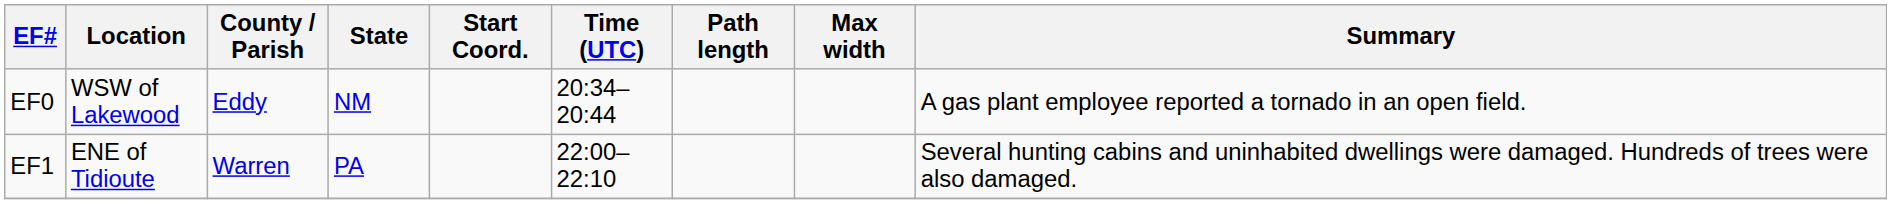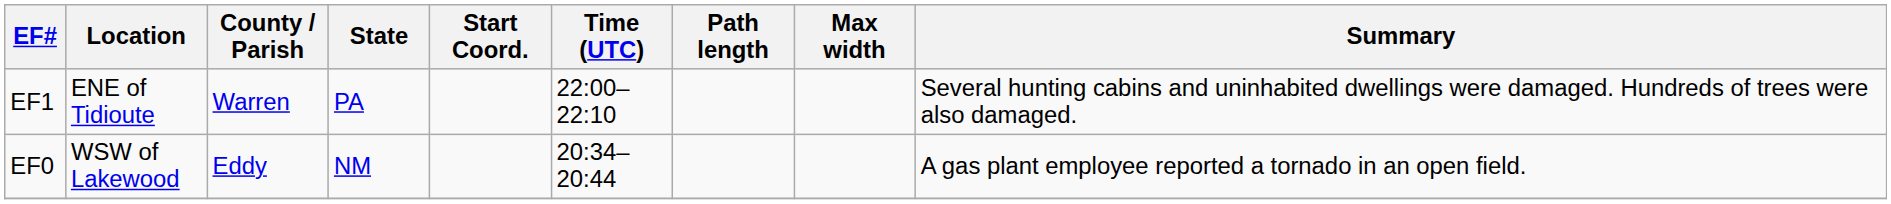rows swapped: (32, 101) <-> (32, 166)
